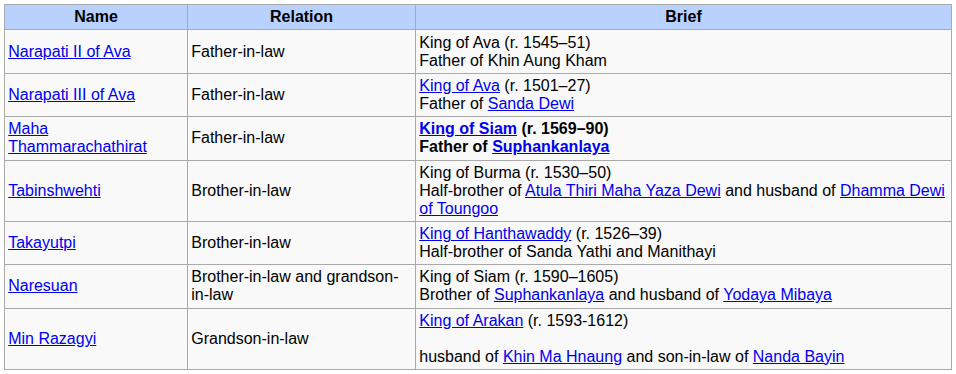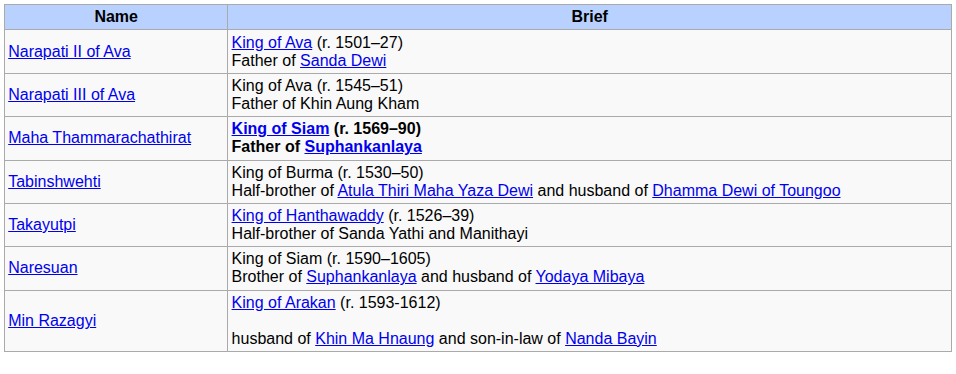- column: (302, 17)
(513, 51) King of Ava (r. 1545–51) Father of Khin Aung Kham -> (317, 51) King of Ava (r. 1501–27) Father of Sanda Dewi
(505, 94) King of Ava (r. 1501–27) Father of Sanda Dewi -> (325, 94) King of Ava (r. 1545–51) Father of Khin Aung Kham
